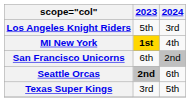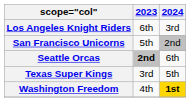(146, 27) 5th -> (146, 27) 6th
- row: (69, 43)
(146, 58) 6th -> (146, 43) 5th
+ row: (69, 89)
